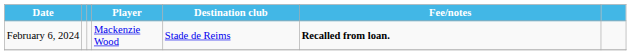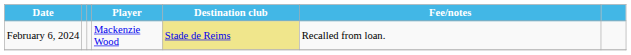(198, 35) no background -> (198, 35) khaki background
(346, 35) bold -> (343, 35) normal
